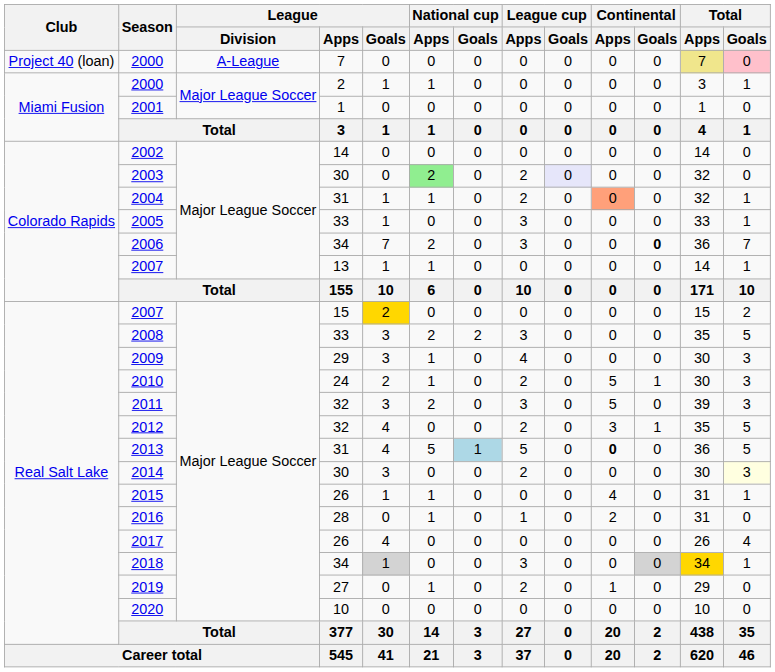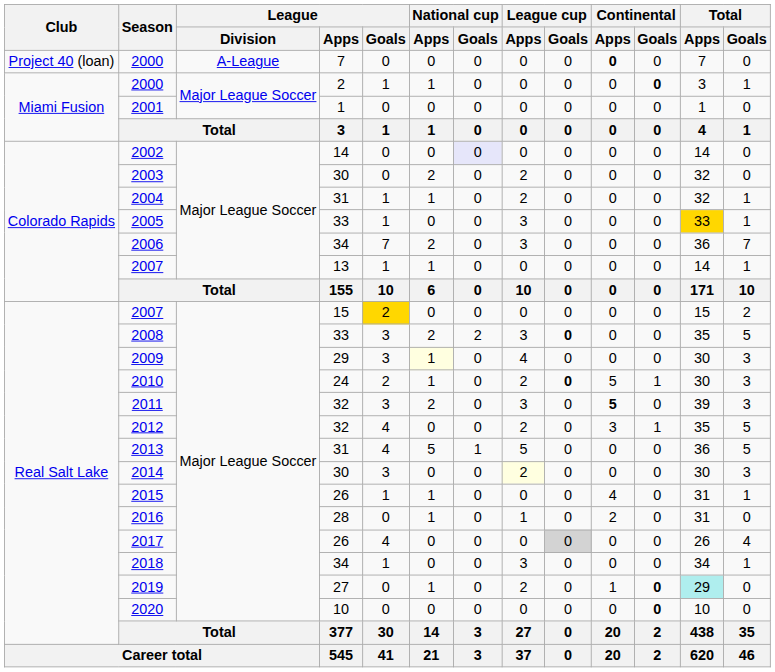(613, 61) normal -> (613, 61) bold
(702, 61) khaki background -> (702, 61) no background
(747, 61) pink background -> (747, 61) no background
(657, 84) normal -> (657, 84) bold
(478, 152) no background -> (478, 152) lavender background
(431, 175) lightgreen background -> (431, 175) no background
(568, 175) lavender background -> (568, 175) no background
(613, 198) lightsalmon background -> (613, 198) no background
(702, 221) no background -> (702, 221) gold background
(657, 244) bold -> (657, 244) normal
(568, 335) normal -> (568, 335) bold
(431, 358) no background -> (431, 358) lightyellow background
(568, 381) normal -> (568, 381) bold
(613, 404) normal -> (613, 404) bold
(478, 449) lightblue background -> (478, 449) no background
(613, 449) bold -> (613, 449) normal
(523, 472) no background -> (523, 472) lightyellow background
(747, 472) lightyellow background -> (747, 472) no background
(568, 541) no background -> (568, 541) lightgrey background
(386, 564) lightgrey background -> (386, 564) no background
(657, 564) lightgrey background -> (657, 564) no background
(702, 564) gold background -> (702, 564) no background
(657, 586) normal -> (657, 586) bold
(702, 586) no background -> (702, 586) paleturquoise background
(657, 609) normal -> (657, 609) bold
